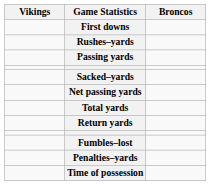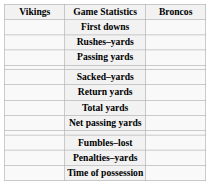rows swapped: (35, 92) <-> (35, 123)
